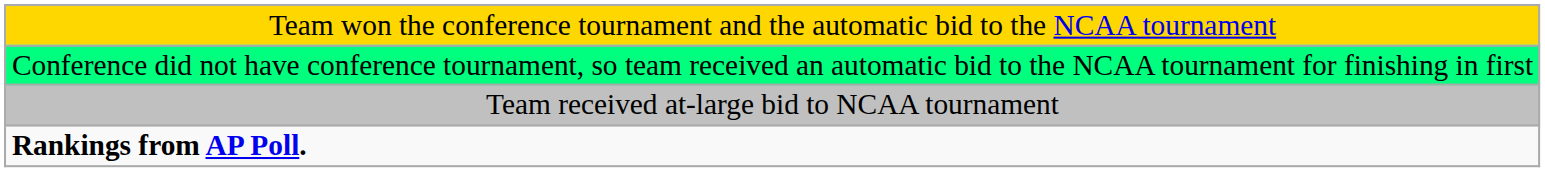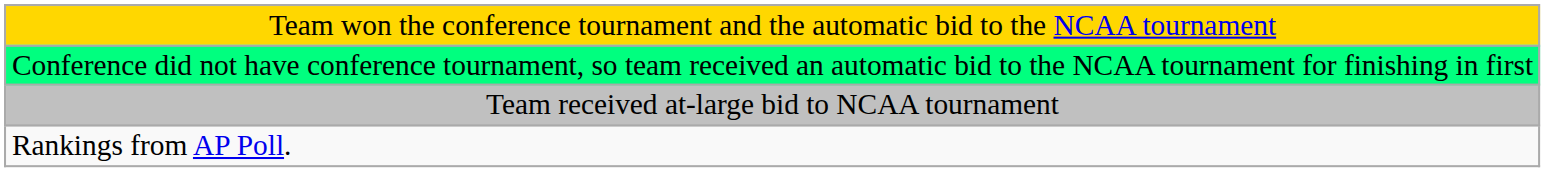(159, 145) bold -> (152, 145) normal
